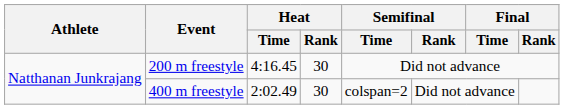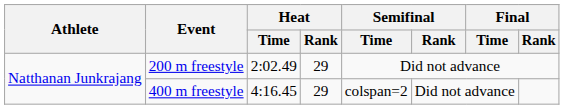(274, 66) 4:16.45 -> (274, 66) 2:02.49
(321, 66) 30 -> (321, 66) 29
(274, 91) 2:02.49 -> (274, 91) 4:16.45
(321, 91) 30 -> (321, 91) 29
